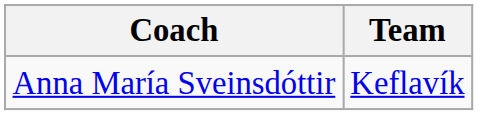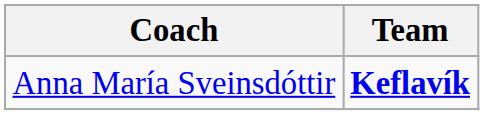(407, 82) normal -> (410, 82) bold
